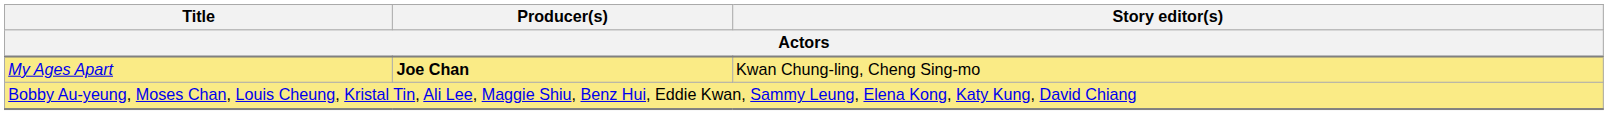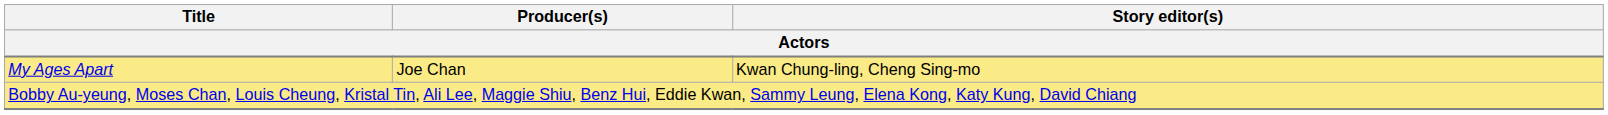(433, 69) bold -> (431, 69) normal
